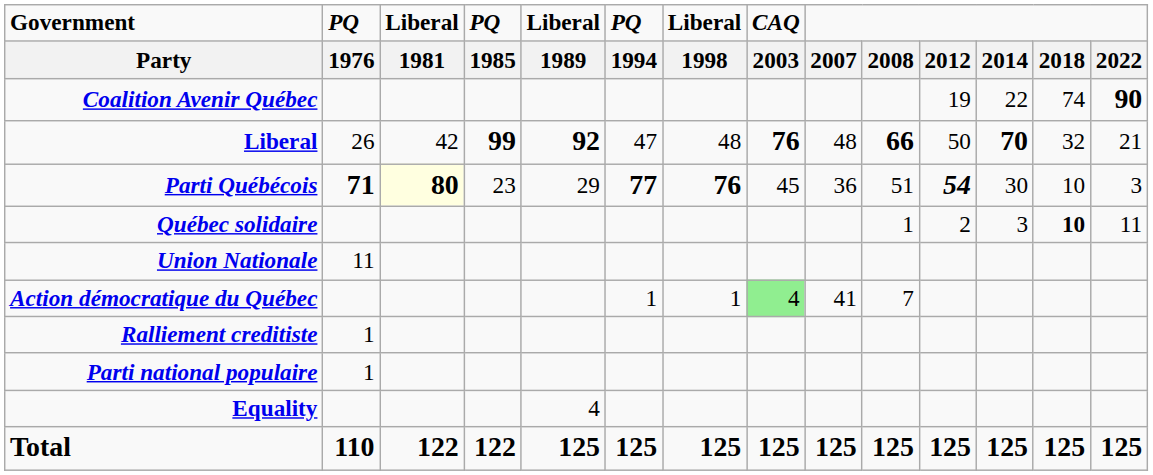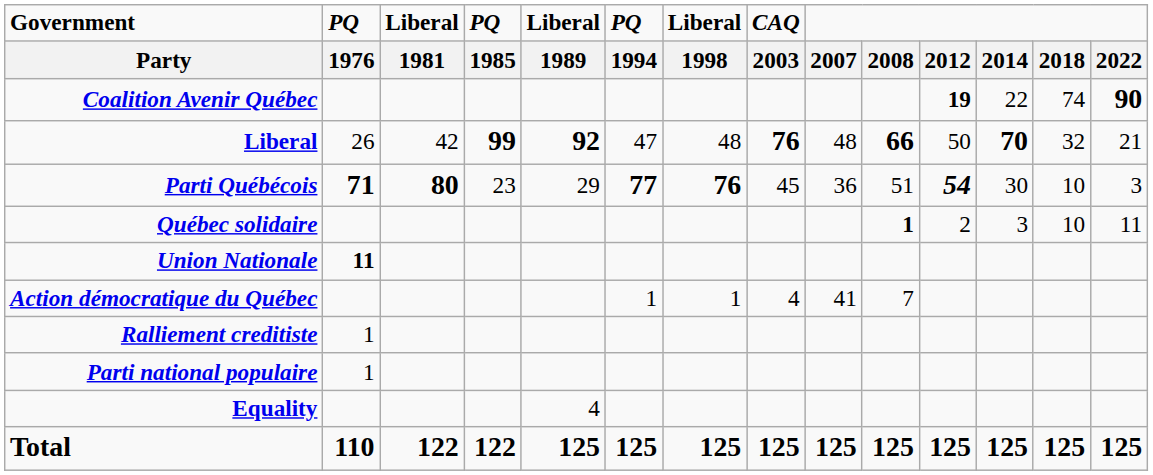(959, 99) normal -> (959, 99) bold
(445, 184) lightyellow background -> (445, 184) no background
(908, 224) normal -> (908, 224) bold
(1074, 224) bold -> (1074, 224) normal
(363, 261) normal -> (364, 261) bold
(794, 297) lightgreen background -> (794, 297) no background
